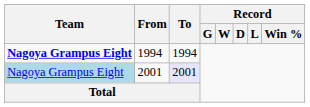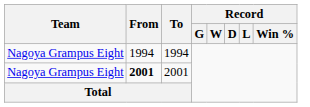(70, 53) bold -> (65, 53) normal
(65, 72) lightblue background -> (65, 72) no background
(150, 72) normal -> (142, 72) bold
(185, 72) lavender background -> (176, 72) no background
